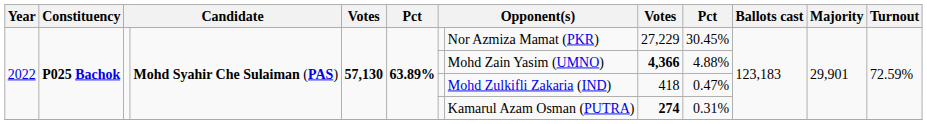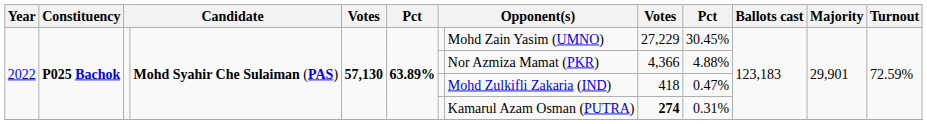(523, 39) Nor Azmiza Mamat (PKR) -> (526, 39) Mohd Zain Yasim (UMNO)
(526, 62) Mohd Zain Yasim (UMNO) -> (523, 62) Nor Azmiza Mamat (PKR)
(664, 62) bold -> (664, 62) normal
